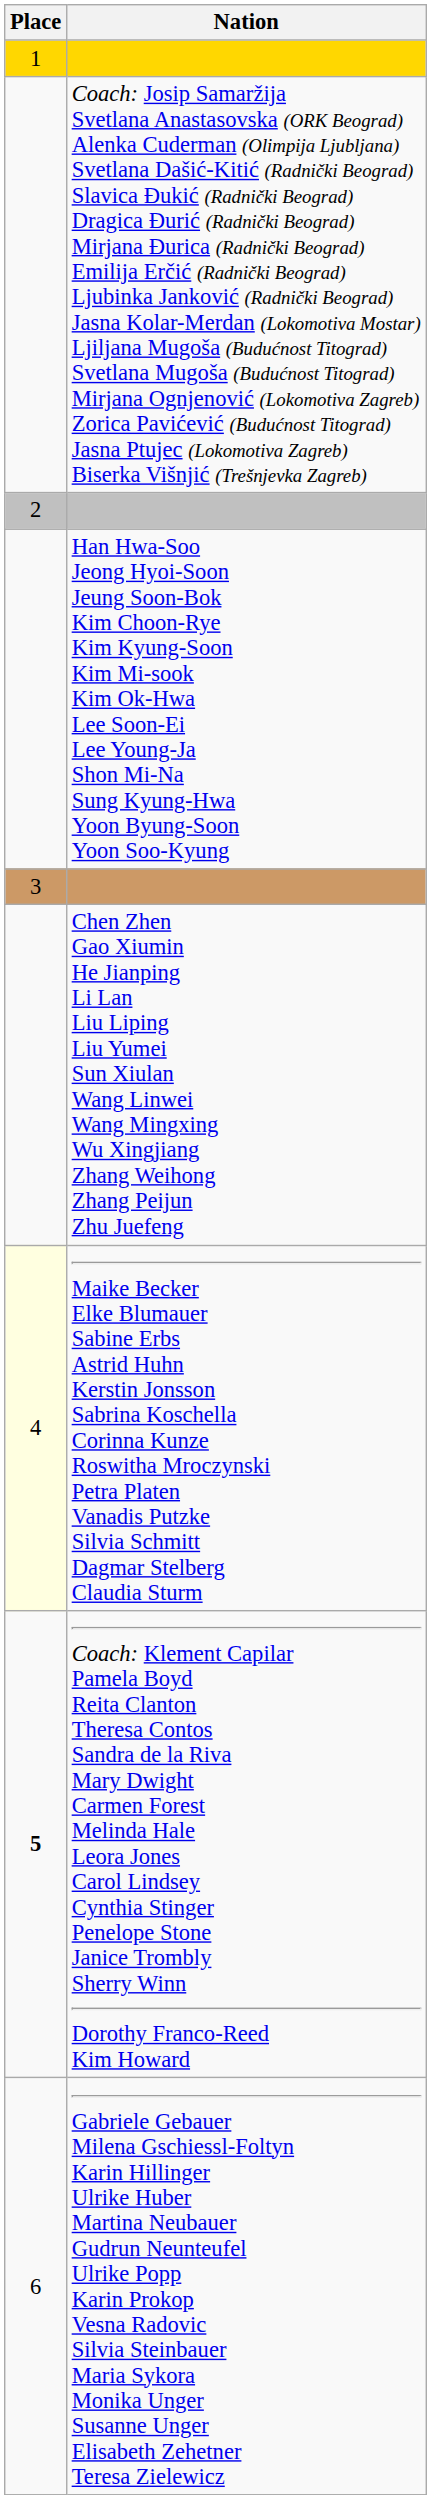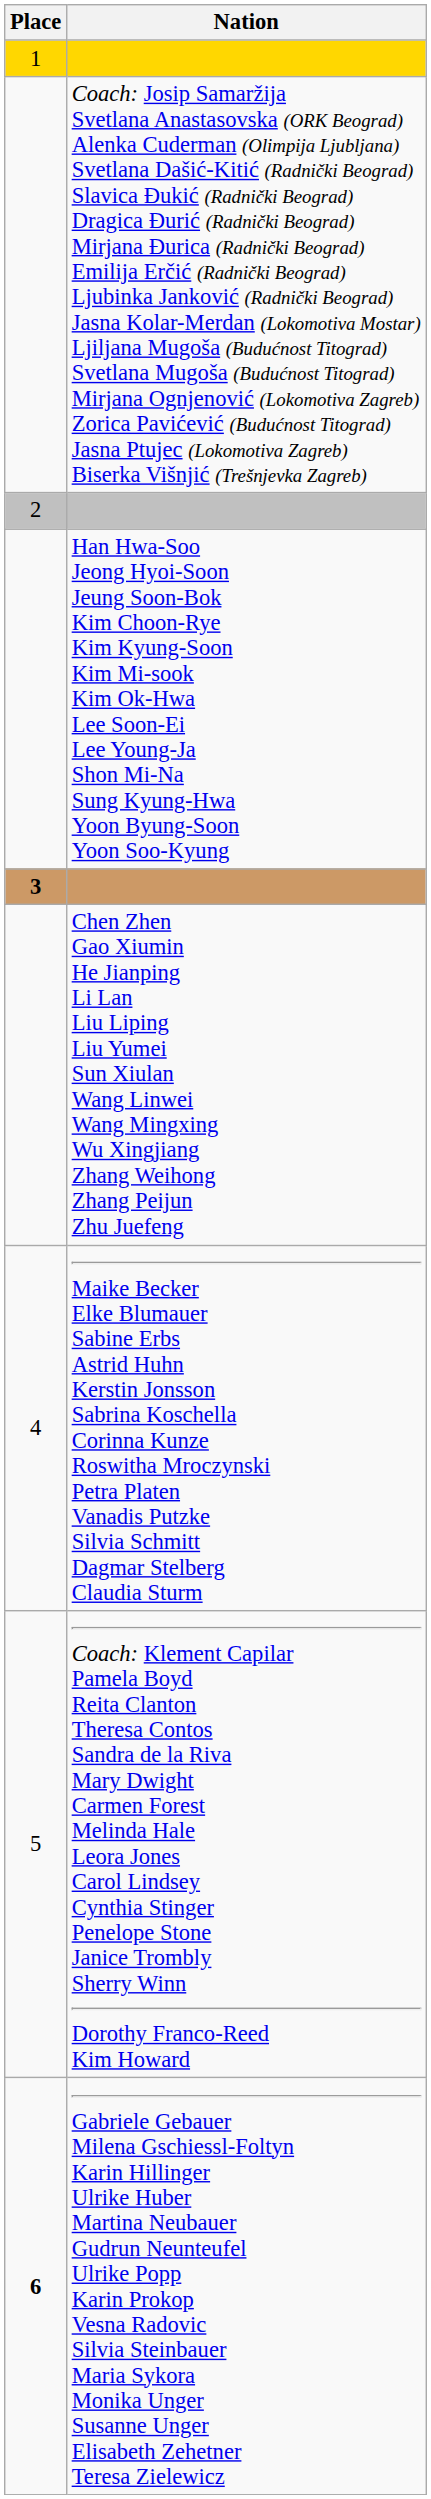(36, 886) normal -> (36, 886) bold
(36, 1427) lightyellow background -> (36, 1427) no background
(36, 1844) bold -> (36, 1844) normal
(36, 2285) normal -> (36, 2285) bold
